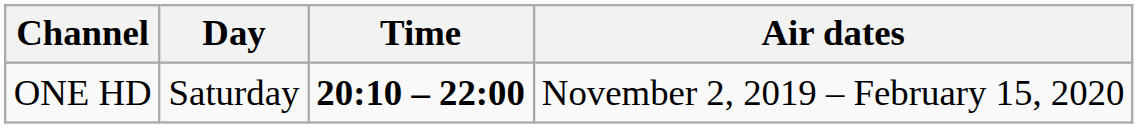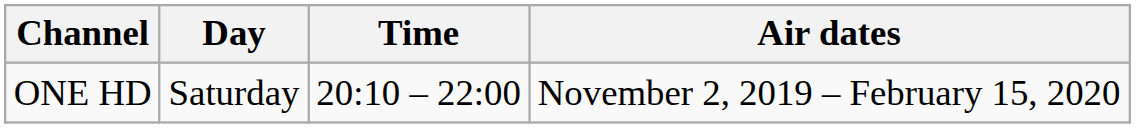(421, 92) bold -> (419, 92) normal
